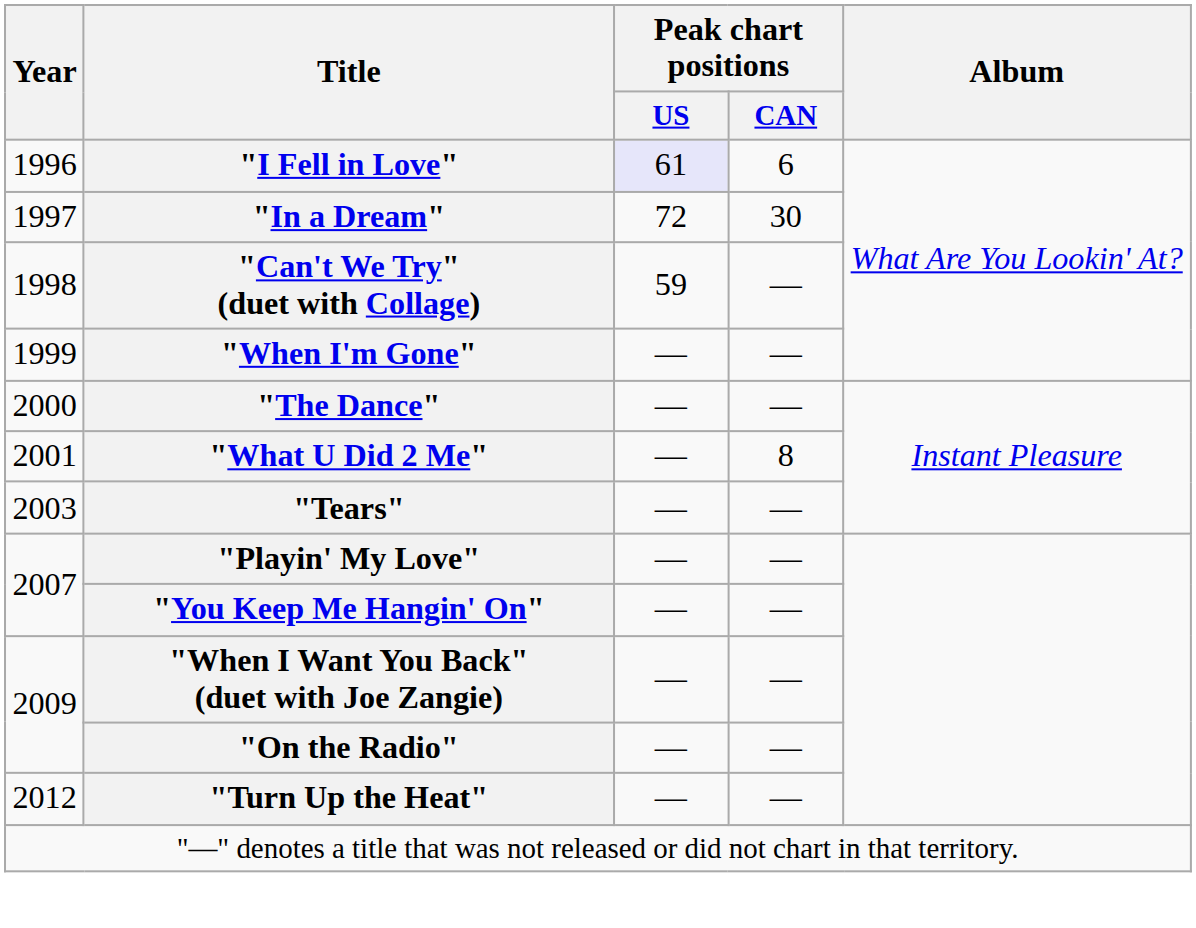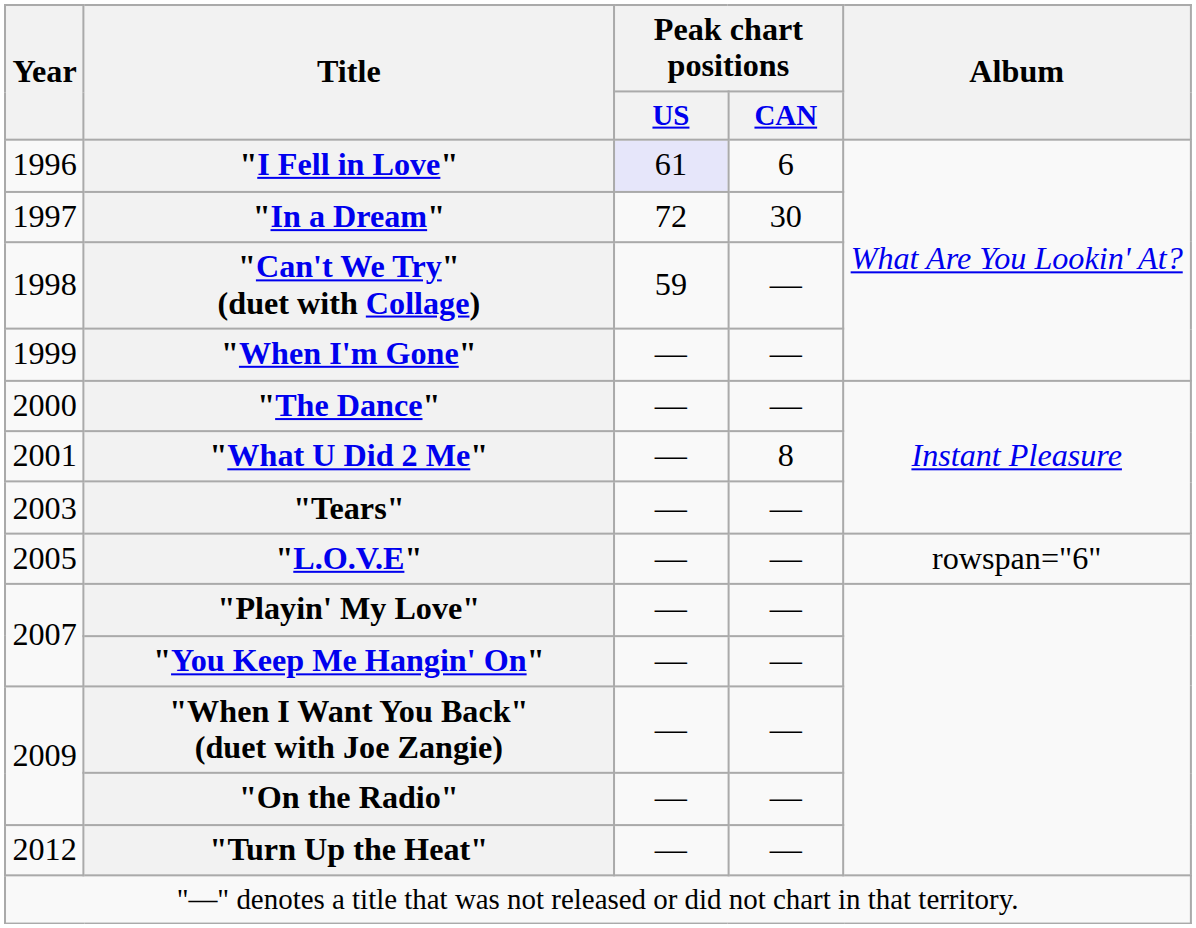+ row: (349, 558)
